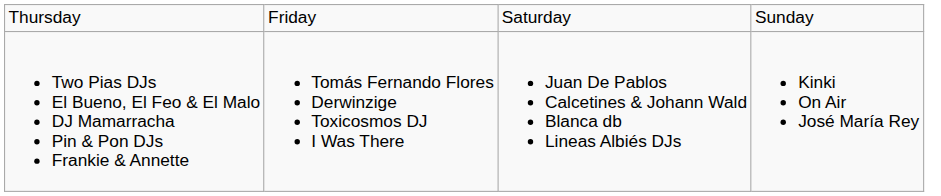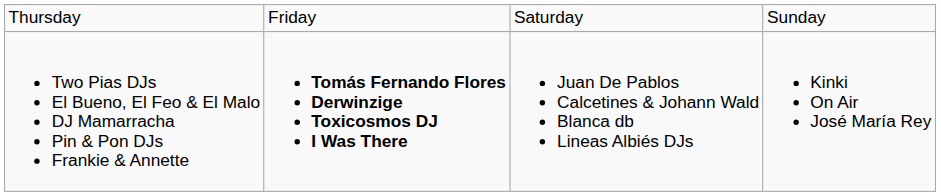(381, 112) normal -> (387, 112) bold
